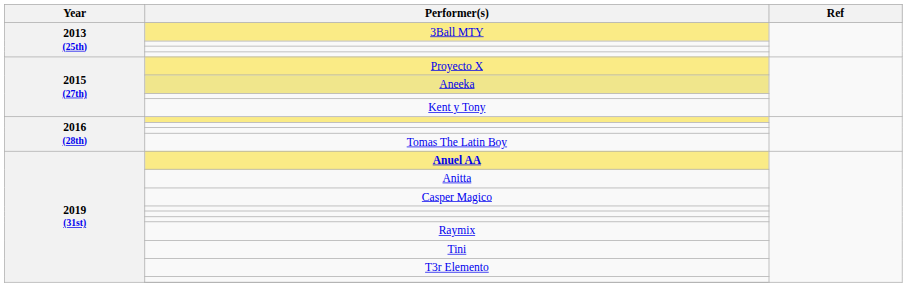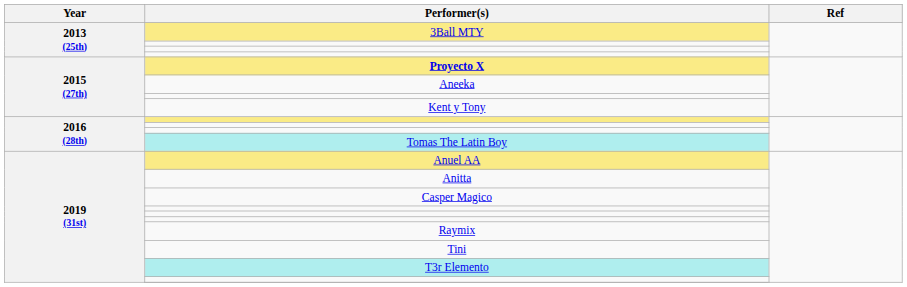(457, 66) normal -> (457, 66) bold
(457, 84) khaki background -> (457, 84) no background
(457, 142) no background -> (457, 142) paleturquoise background
(457, 160) bold -> (457, 160) normal
(457, 267) no background -> (457, 267) paleturquoise background
